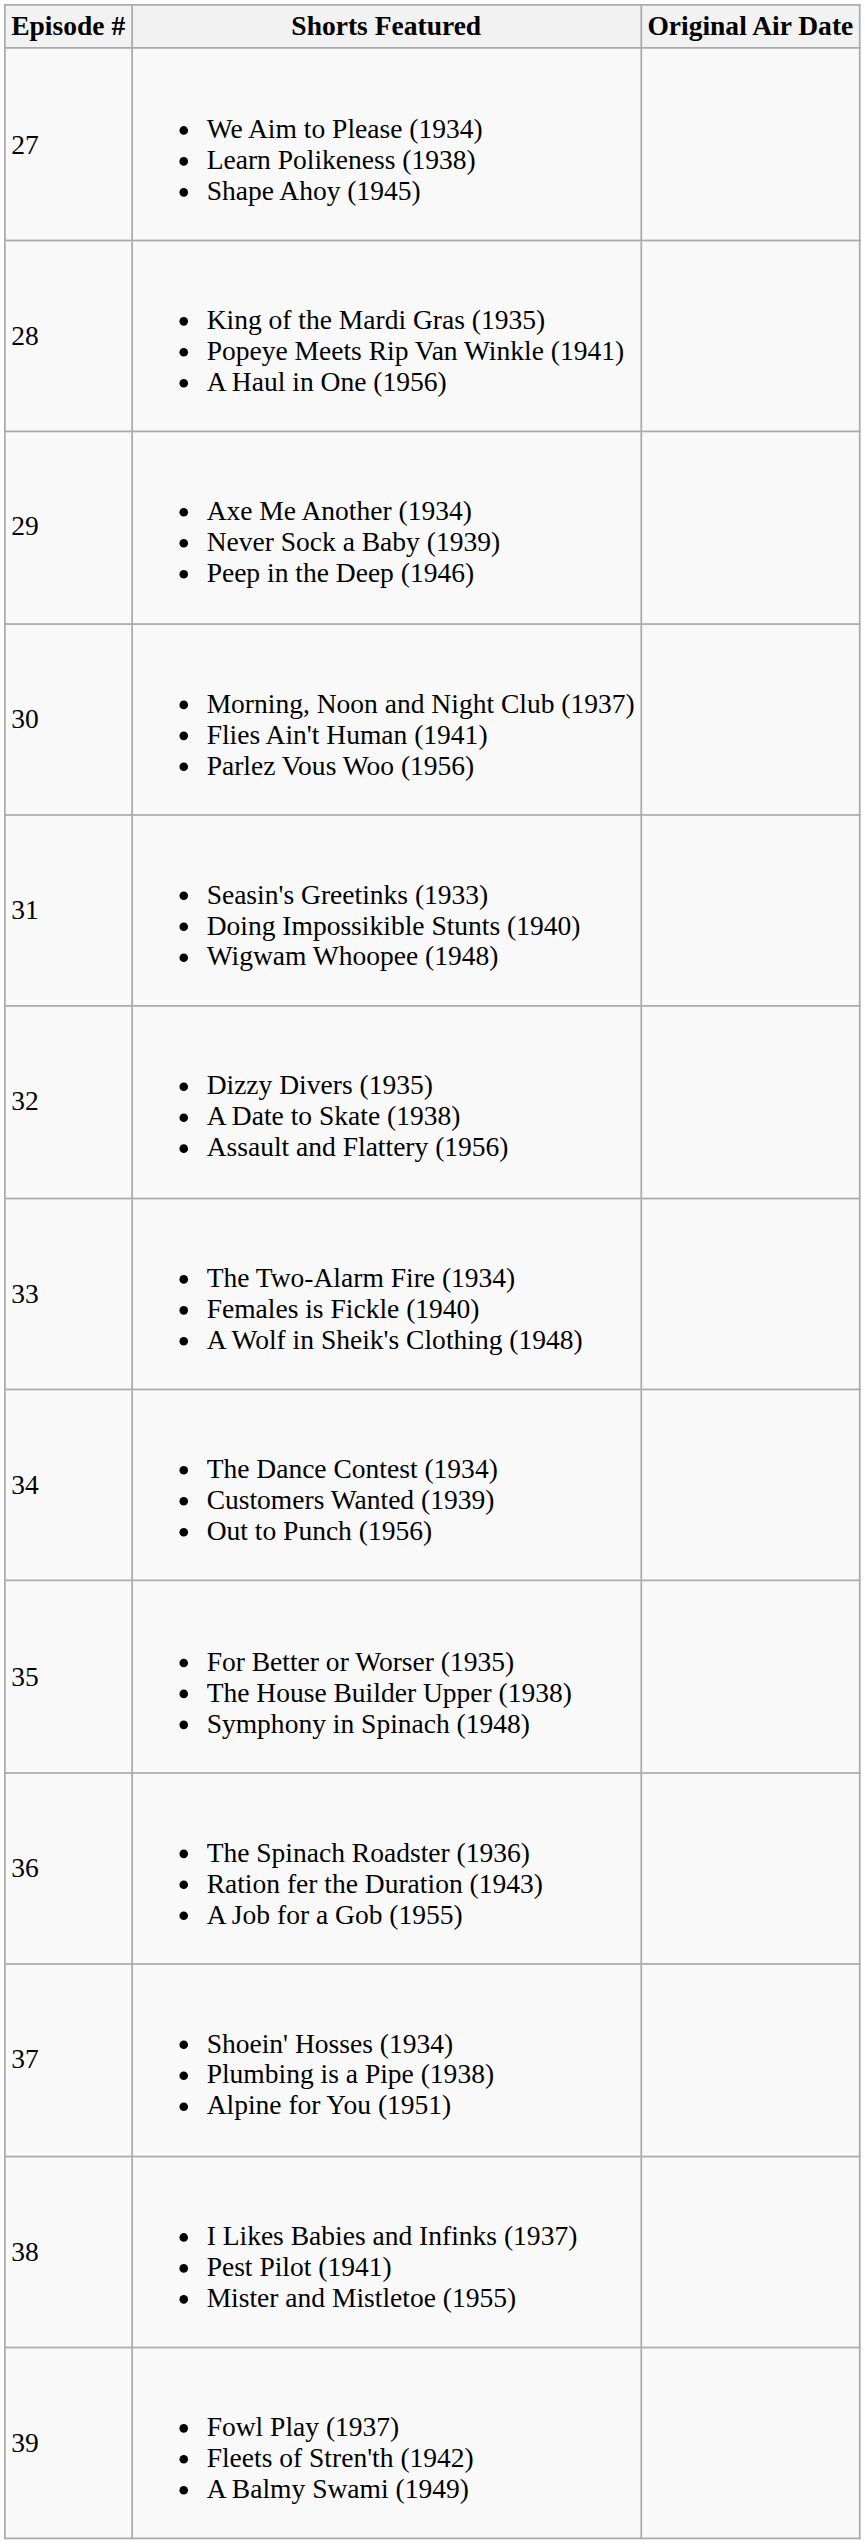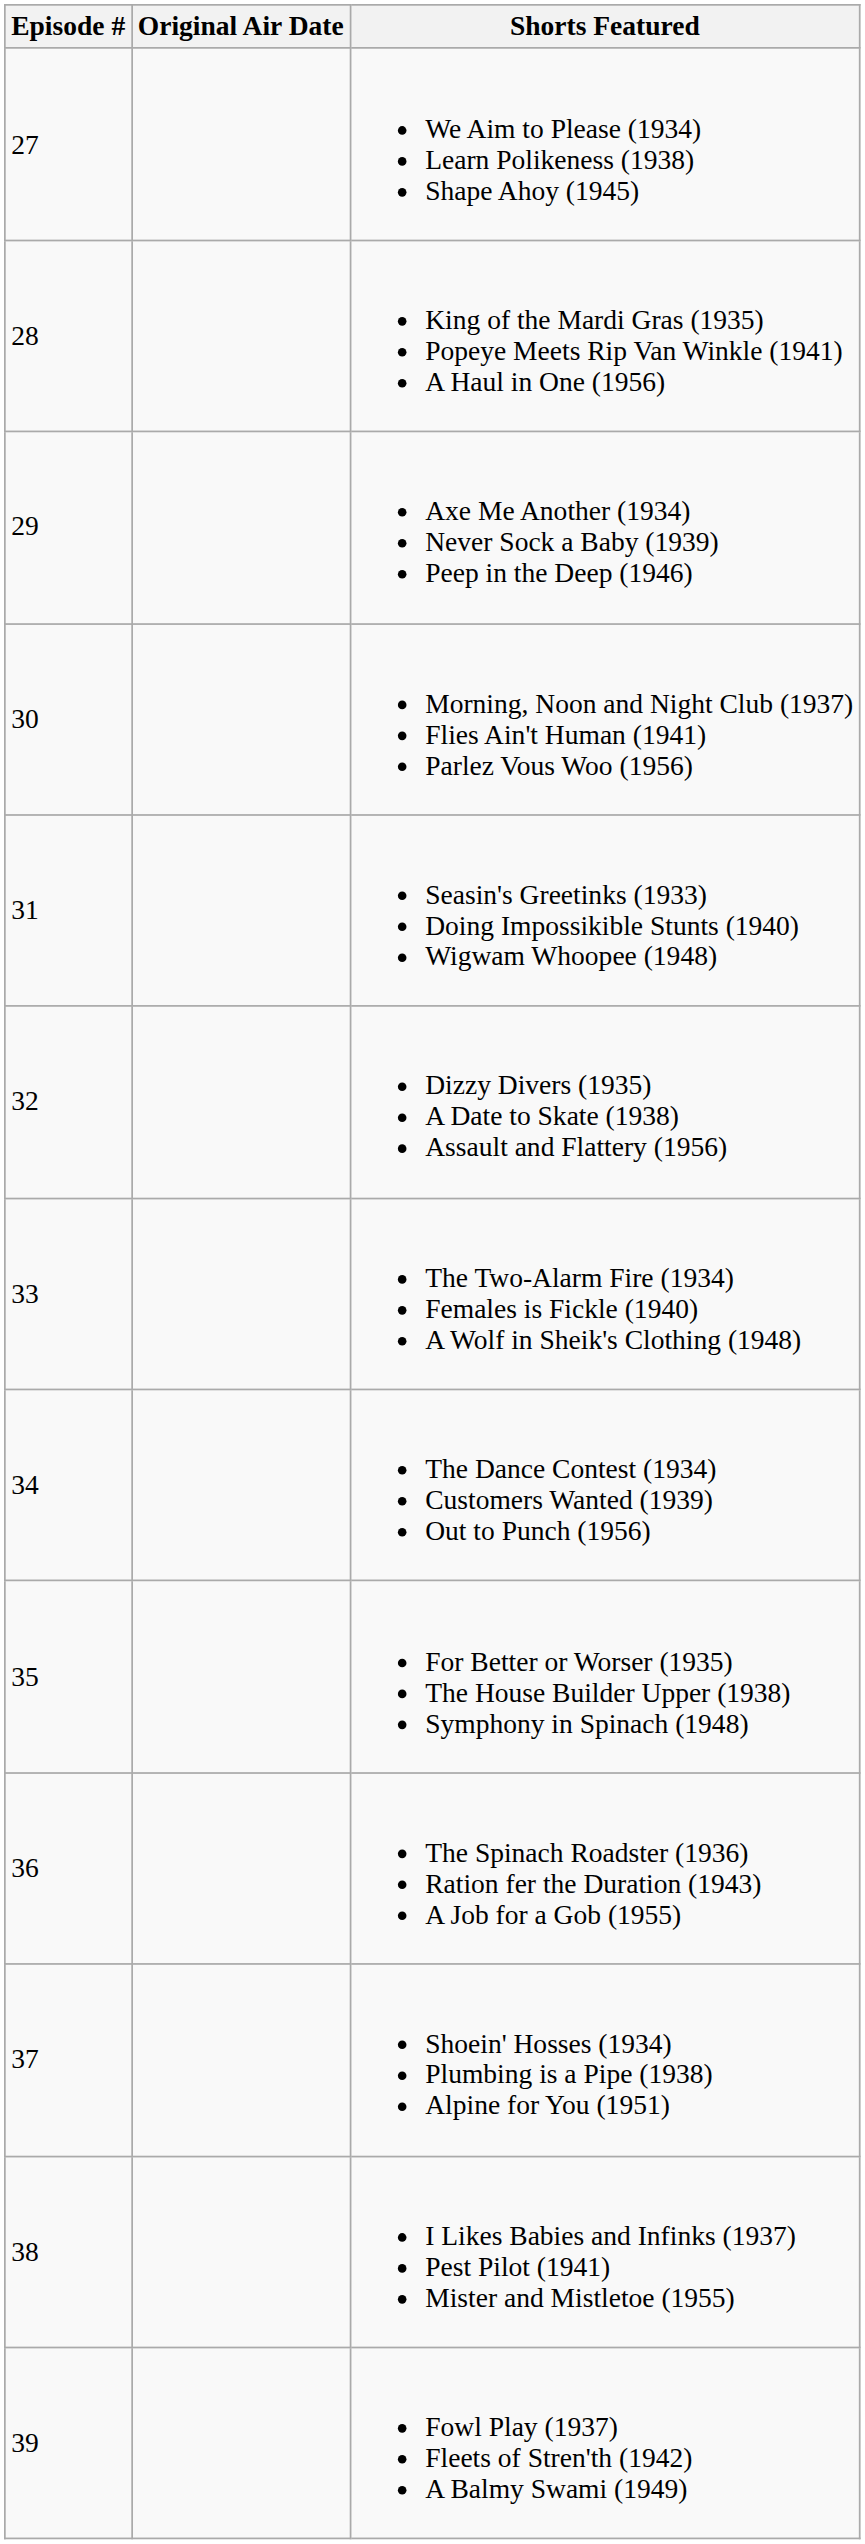columns swapped: (386, 26) <-> (750, 26)
